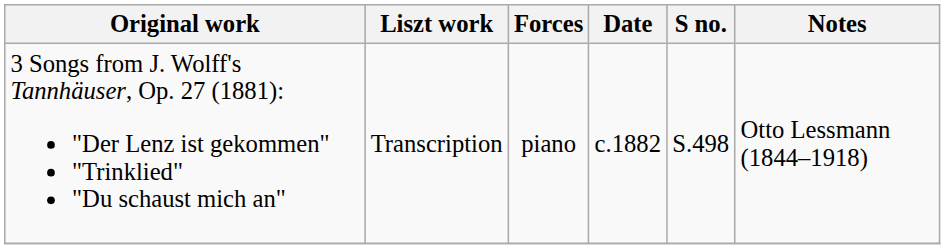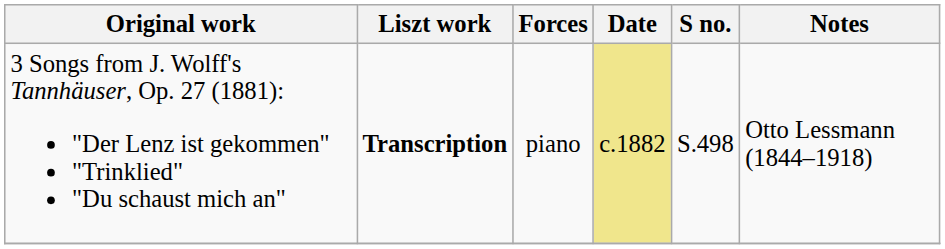(437, 143) normal -> (435, 143) bold
(628, 143) no background -> (632, 143) khaki background
